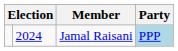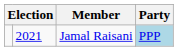(29, 35) 2024 -> (29, 35) 2021
